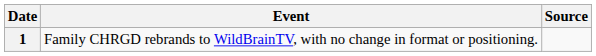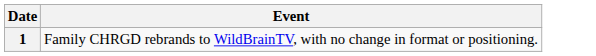- column: (566, 16)
